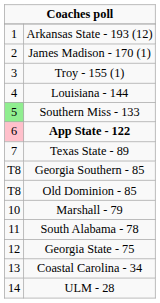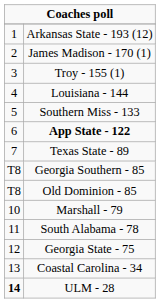(14, 112) lightgreen background -> (14, 112) no background
(14, 131) pink background -> (14, 131) no background
(14, 288) normal -> (14, 288) bold
